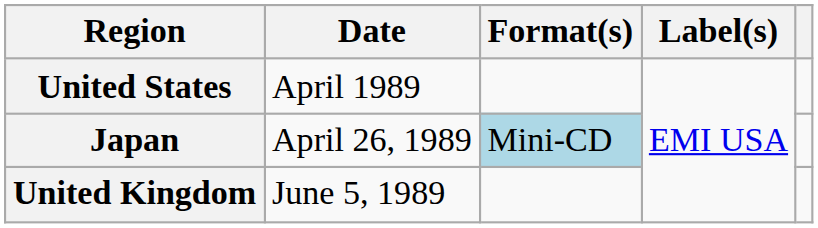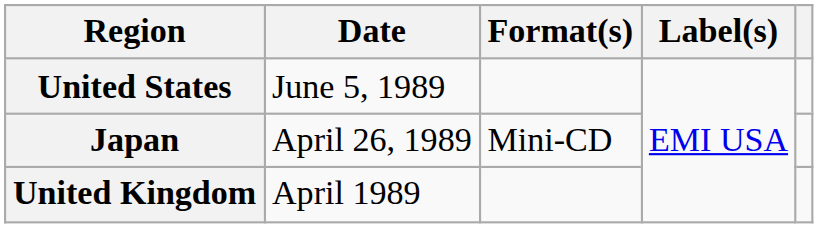(346, 85) April 1989 -> (359, 85) June 5, 1989
(550, 139) lightblue background -> (550, 139) no background
(359, 193) June 5, 1989 -> (346, 193) April 1989
